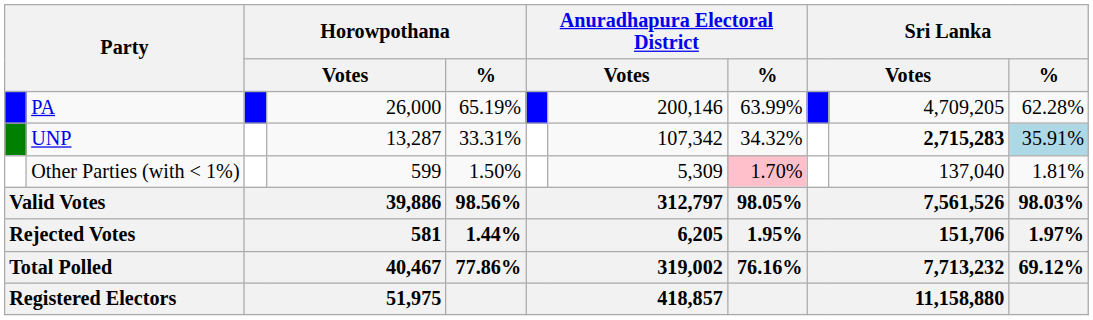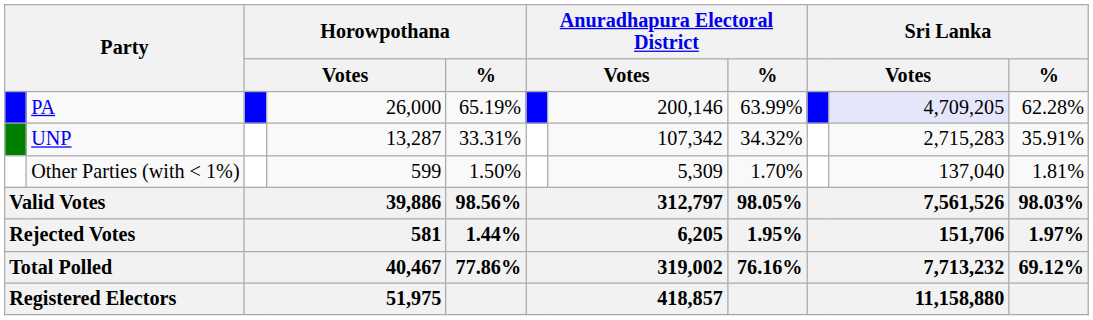(964, 107) no background -> (964, 107) lavender background
(964, 139) bold -> (964, 139) normal
(1053, 139) lightblue background -> (1053, 139) no background
(776, 171) pink background -> (776, 171) no background
